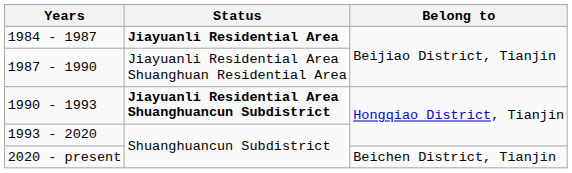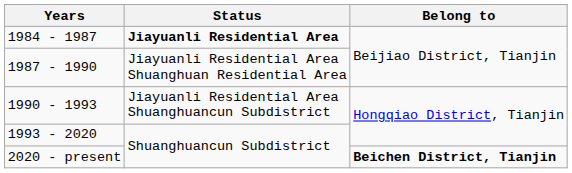(233, 105) bold -> (233, 105) normal
(455, 157) normal -> (455, 157) bold
